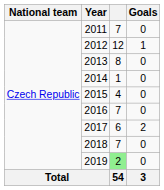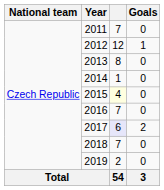(118, 95) no background -> (118, 95) lightyellow background
(118, 128) no background -> (118, 128) lavender background
(118, 161) lightgreen background -> (118, 161) no background
